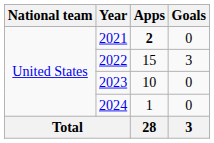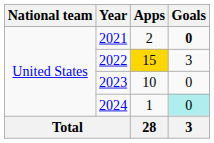(149, 37) bold -> (149, 37) normal
(189, 37) normal -> (189, 37) bold
(149, 60) no background -> (149, 60) gold background
(189, 104) no background -> (189, 104) paleturquoise background
